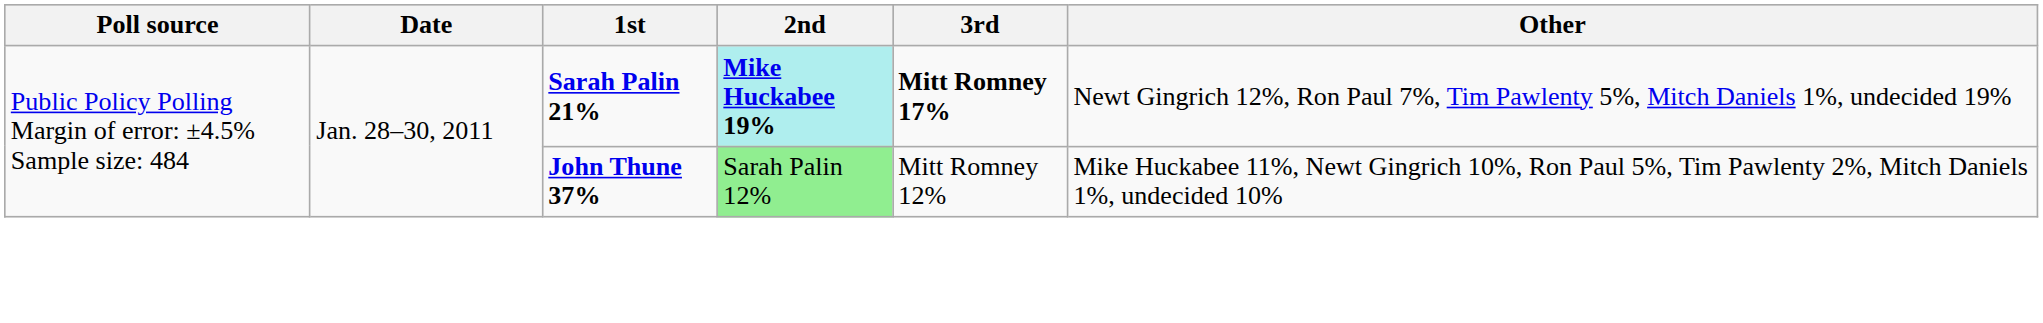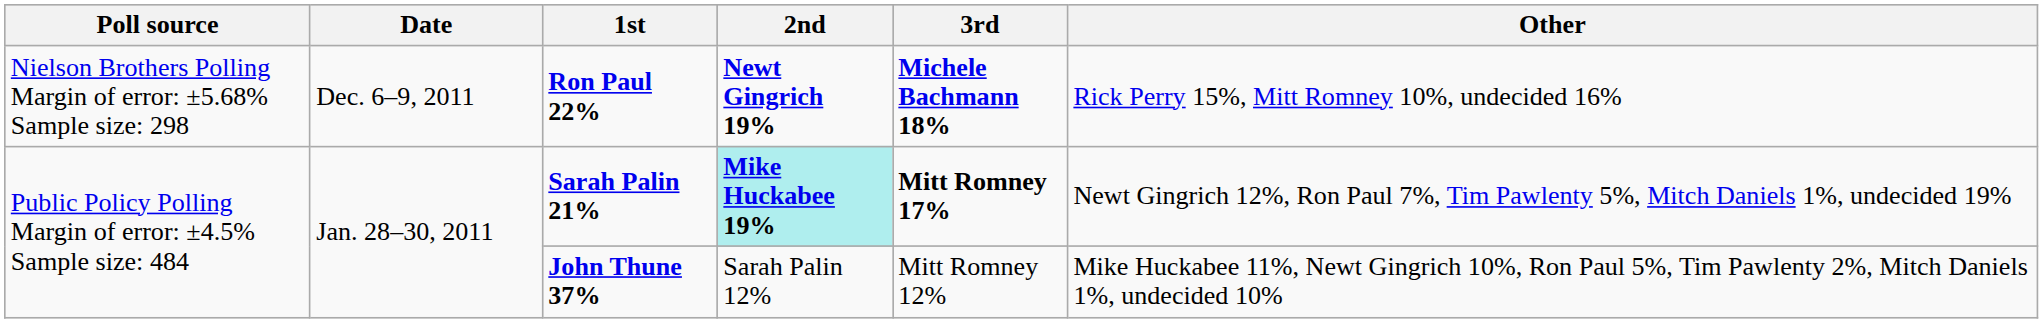+ row: (600, 95)
(783, 181) lightgreen background -> (783, 281) no background
